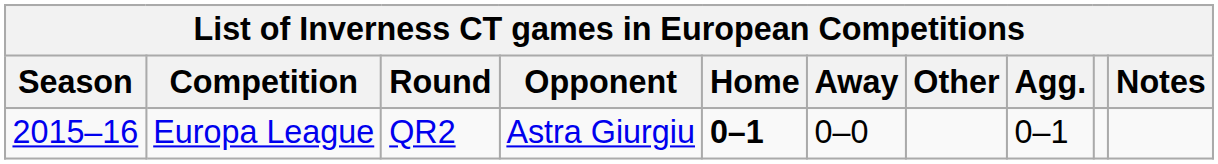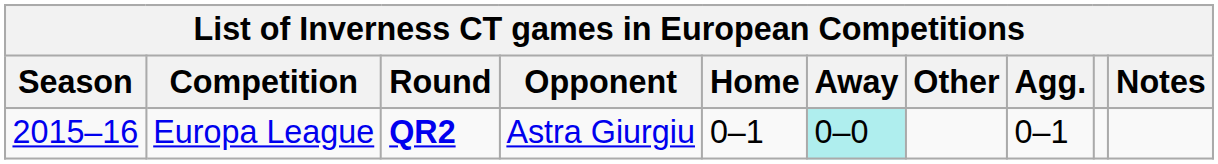(422, 132) normal -> (422, 132) bold
(737, 132) bold -> (737, 132) normal
(842, 132) no background -> (842, 132) paleturquoise background
